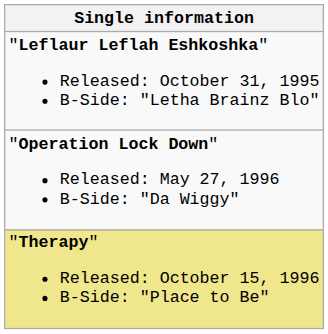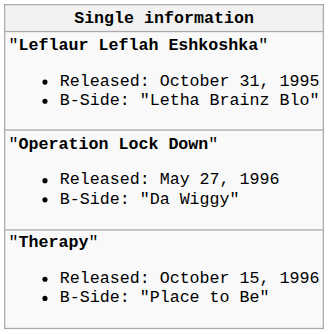(164, 270) khaki background -> (164, 270) no background
